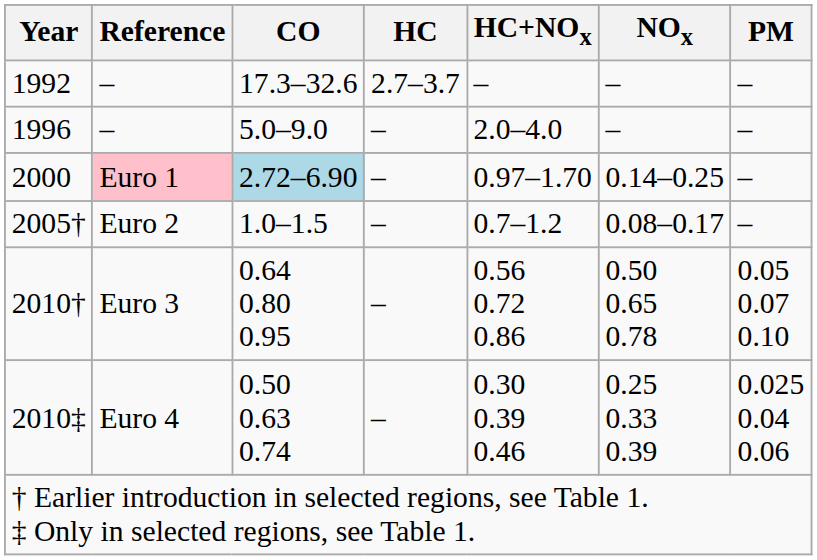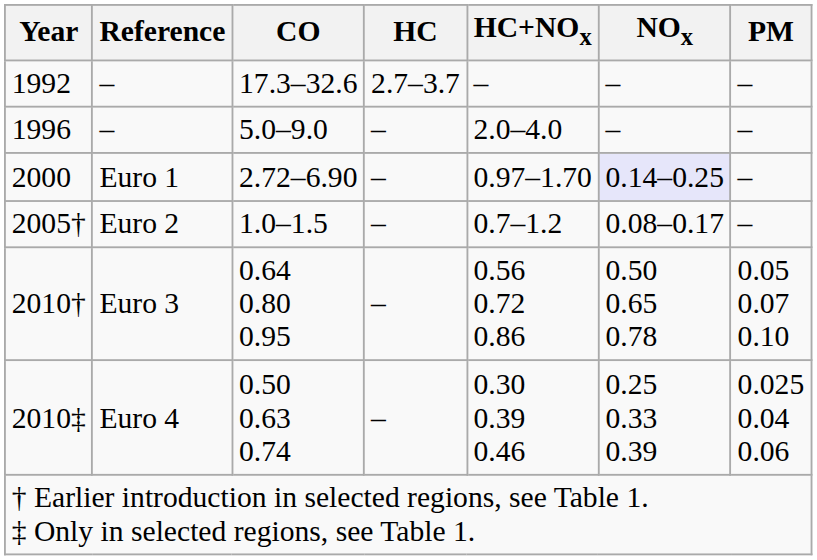(139, 176) pink background -> (139, 176) no background
(298, 176) lightblue background -> (298, 176) no background
(665, 176) no background -> (665, 176) lavender background
